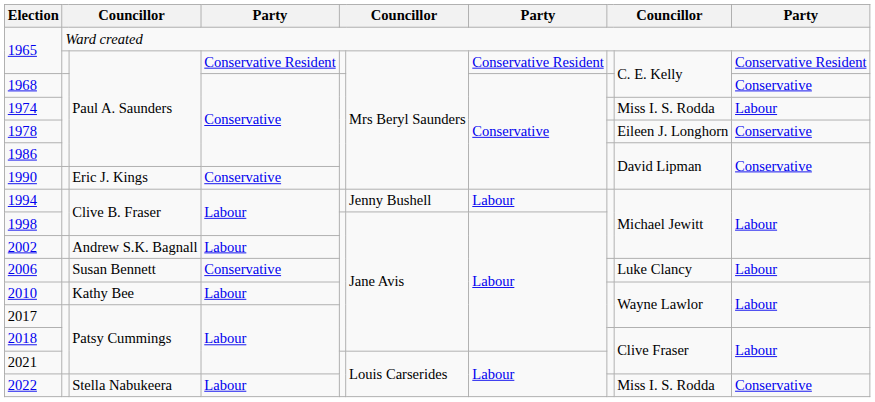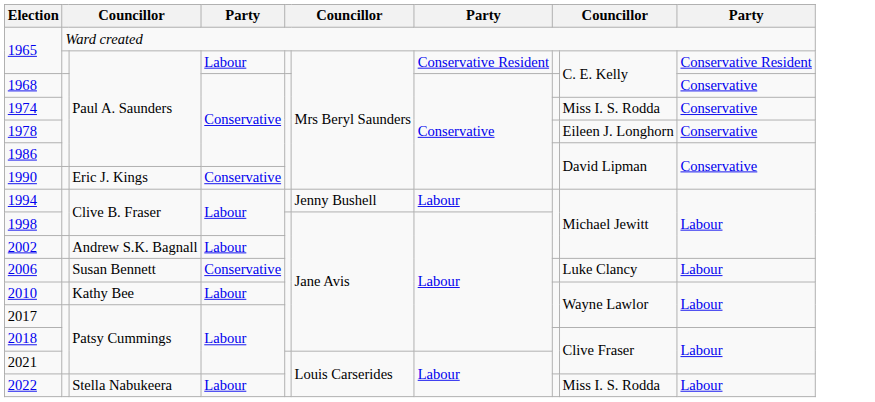(270, 62) Conservative Resident -> (225, 62) Labour
(756, 108) Labour -> (719, 108) Conservative
(773, 385) Conservative -> (701, 385) Labour
